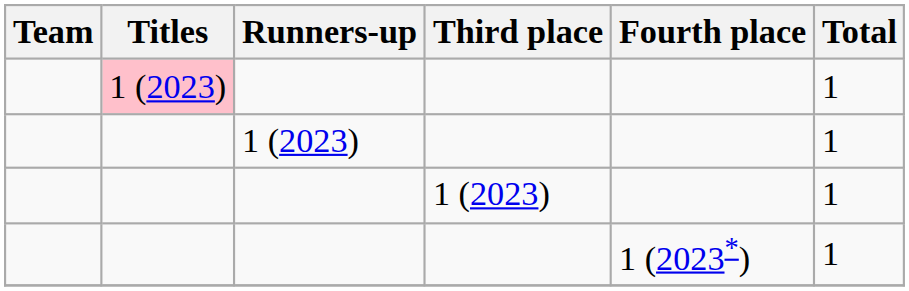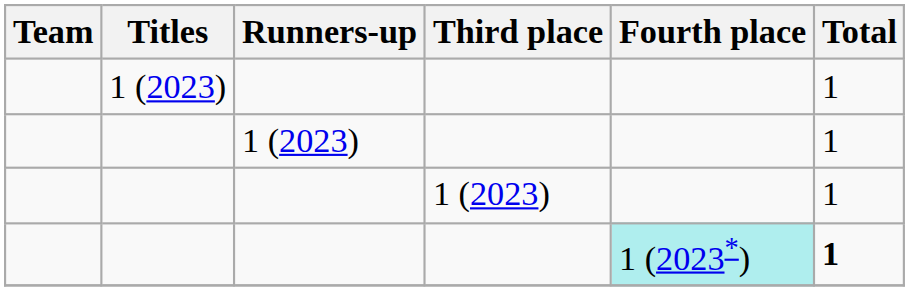(168, 85) pink background -> (168, 85) no background
(685, 253) no background -> (685, 253) paleturquoise background
(831, 253) normal -> (831, 253) bold
